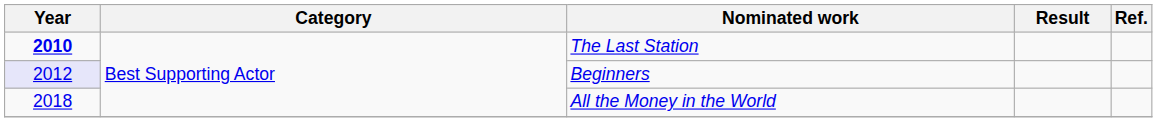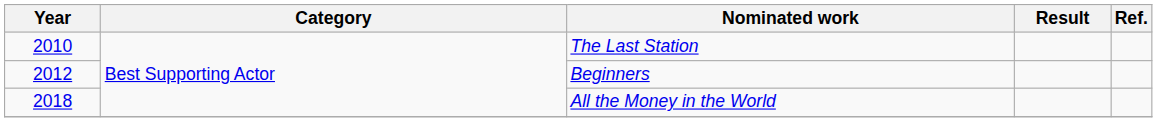(53, 46) bold -> (53, 46) normal
(53, 74) lavender background -> (53, 74) no background
